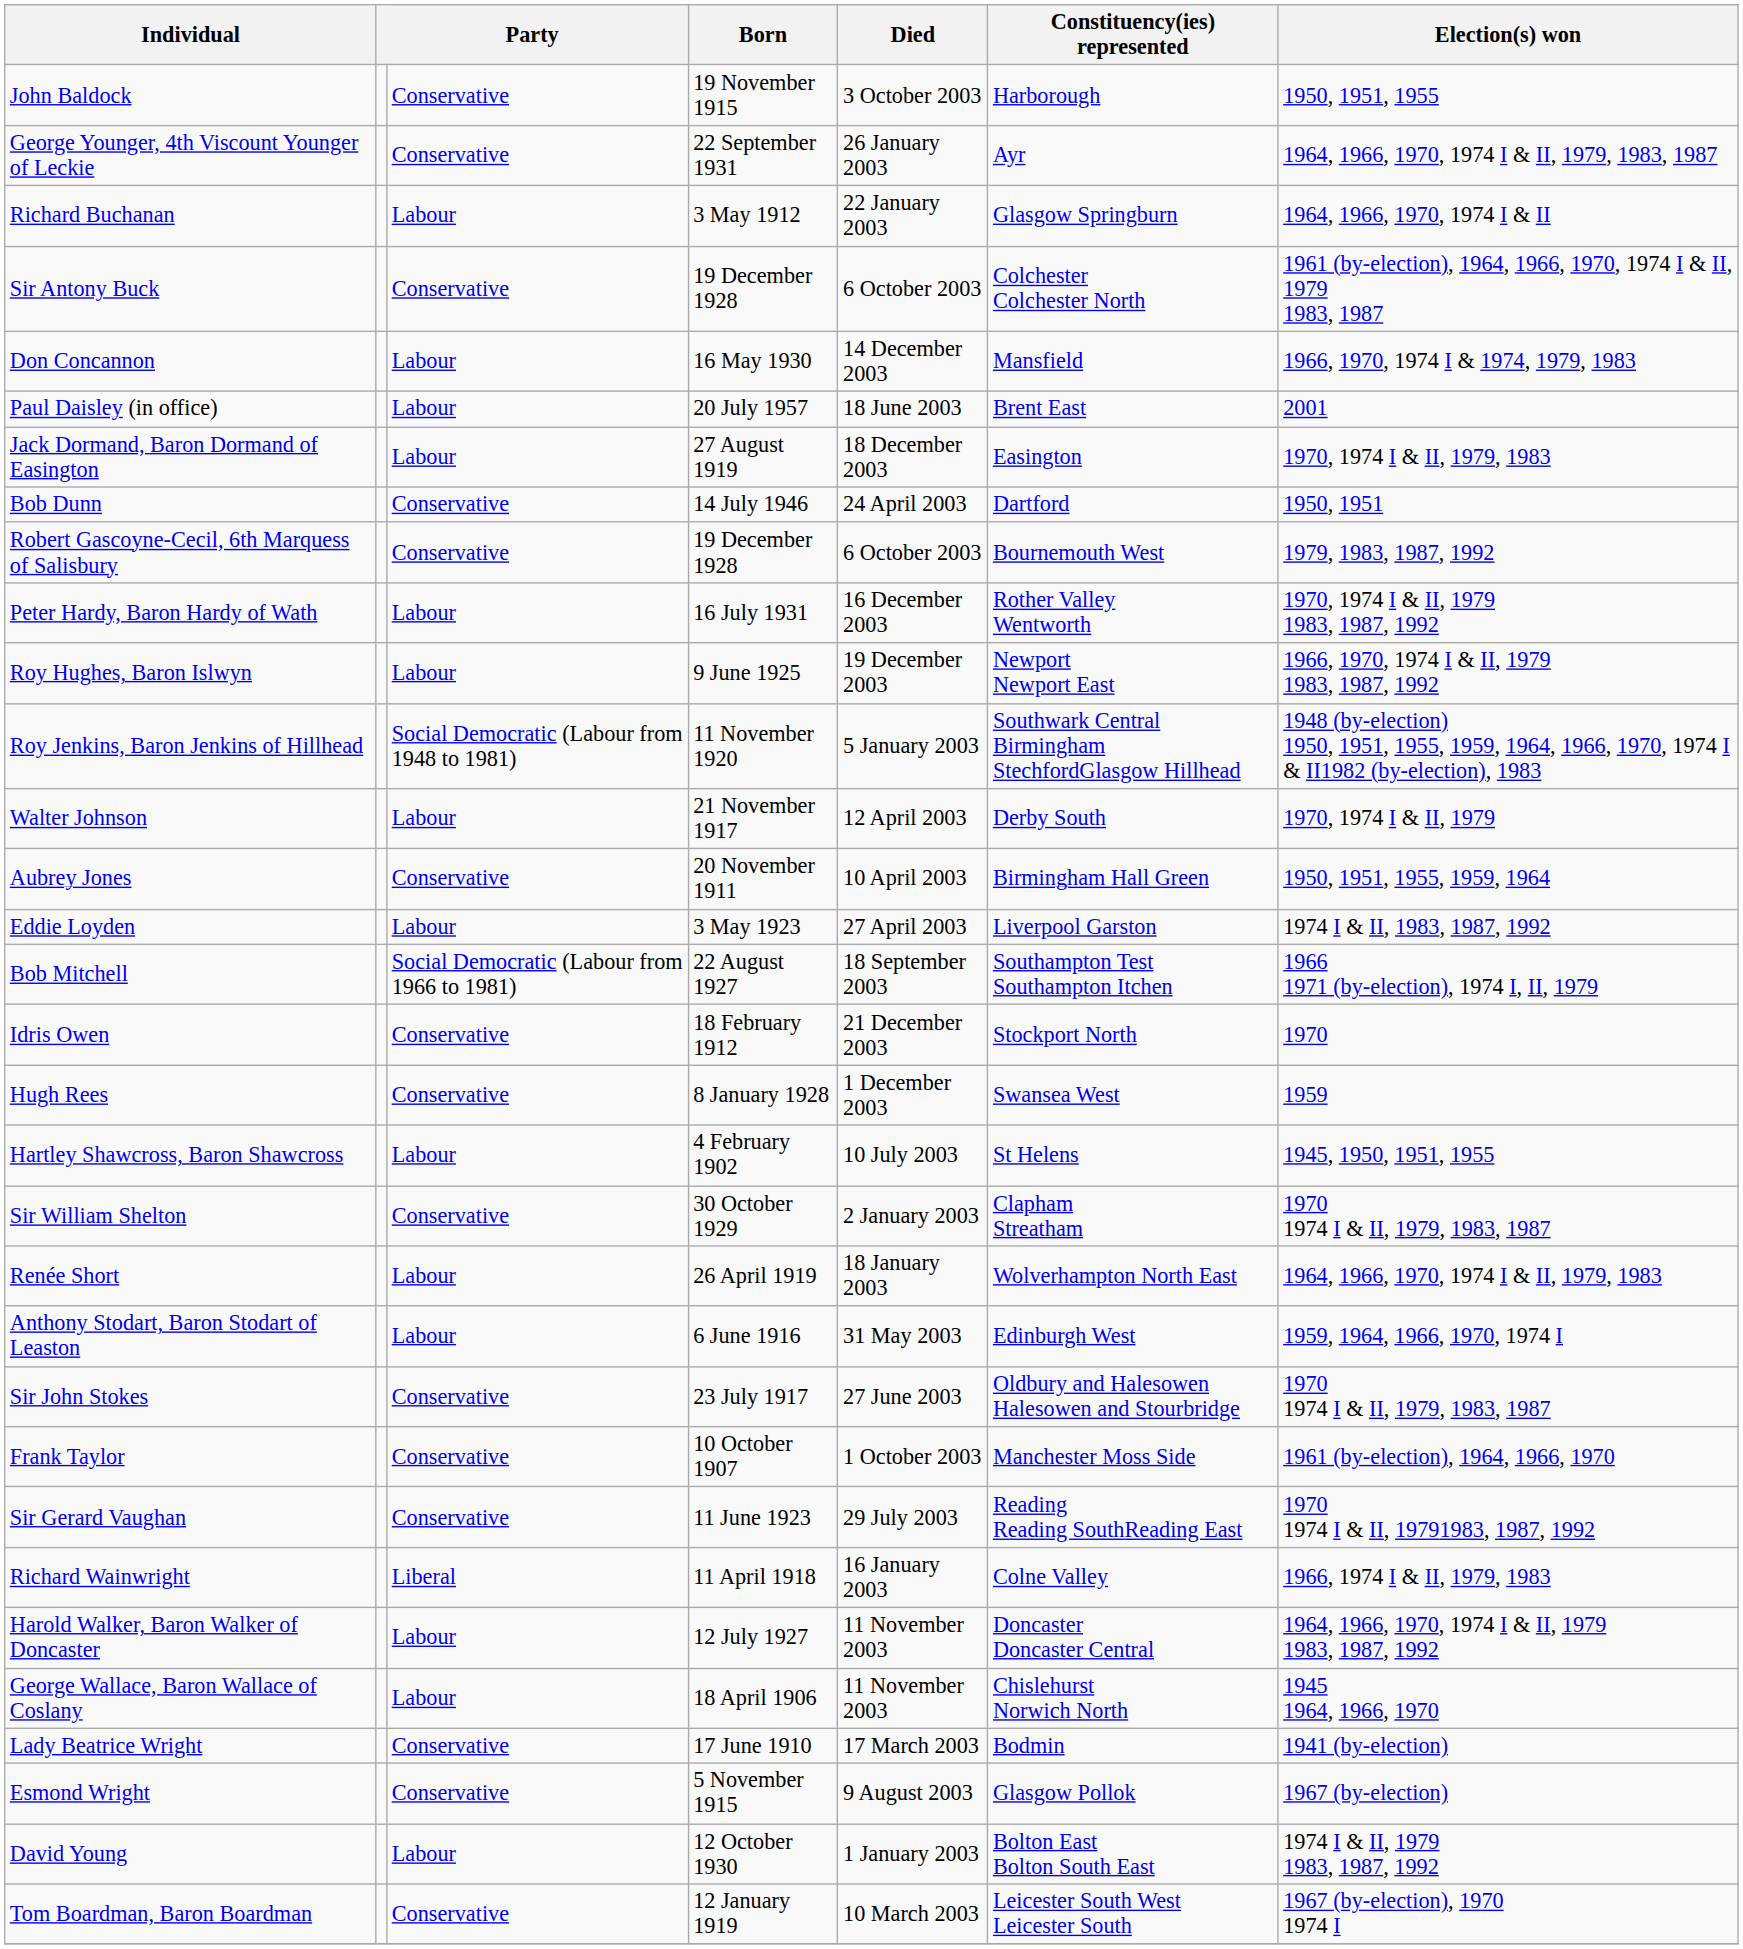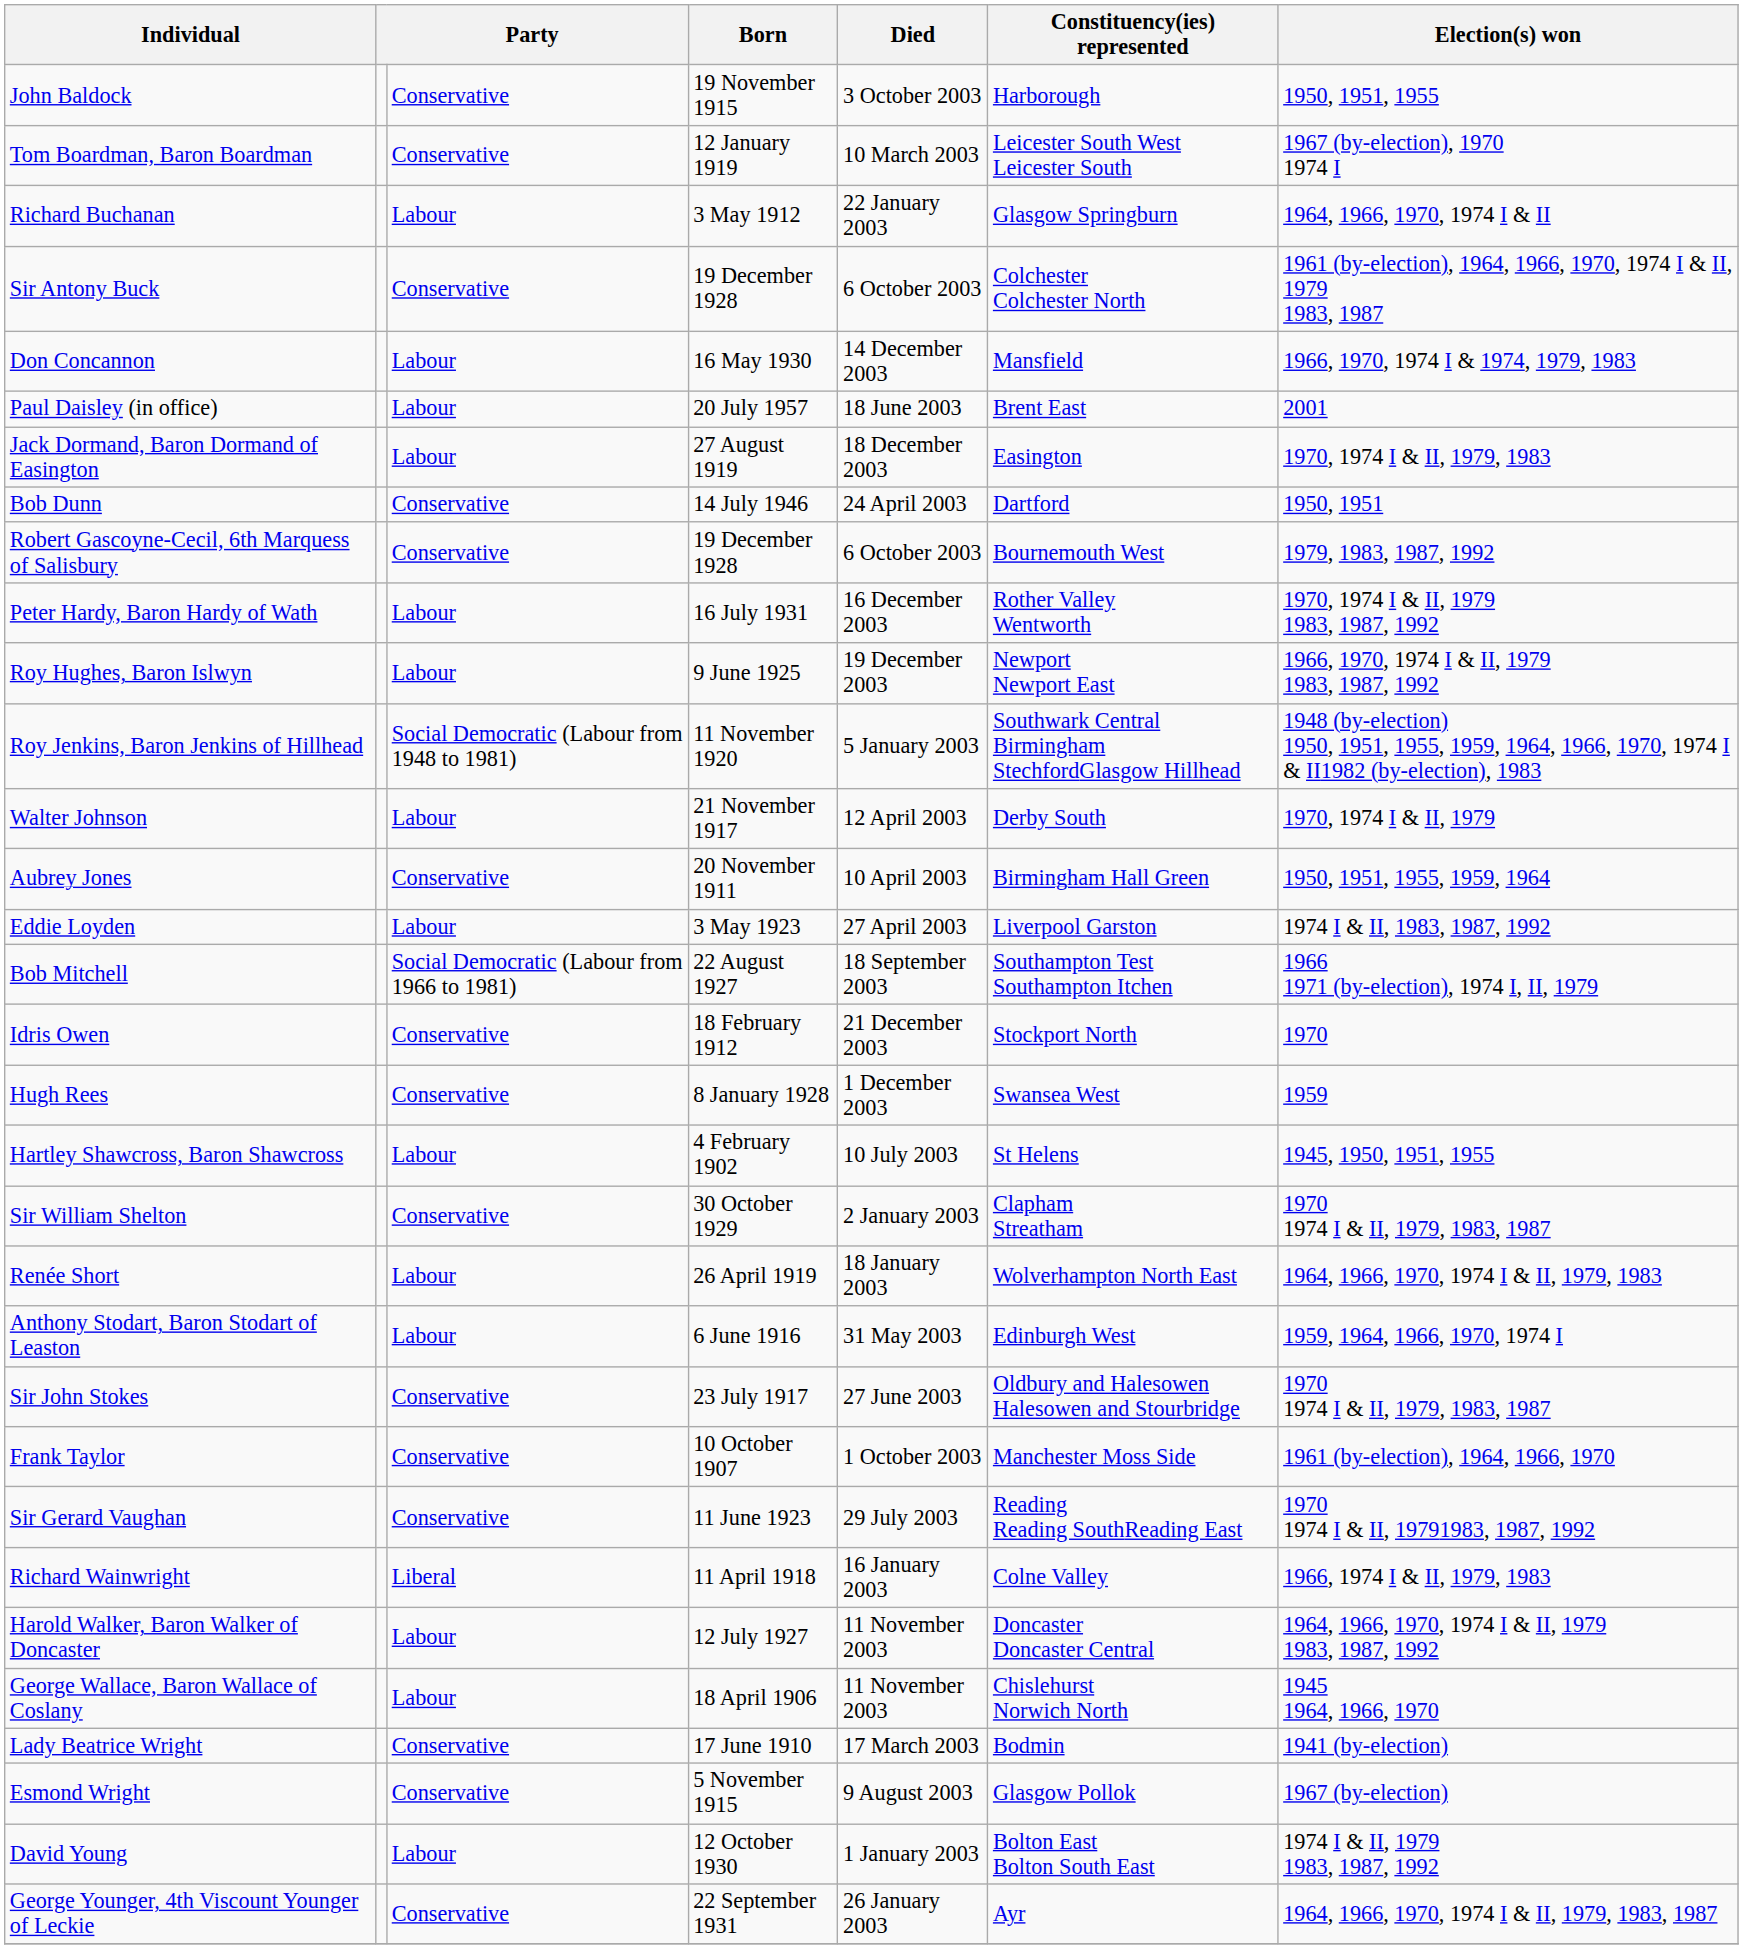rows swapped: (161, 1913) <-> (184, 155)
